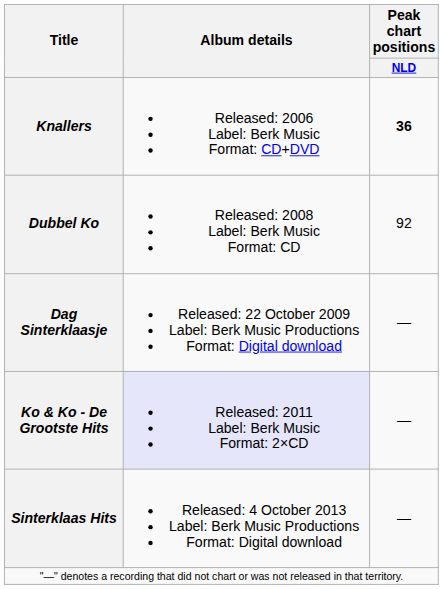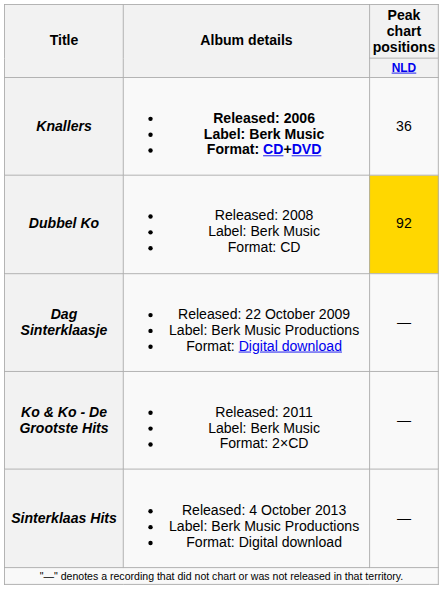(246, 134) normal -> (246, 134) bold
(404, 126) bold -> (404, 126) normal
(404, 224) no background -> (404, 224) gold background
(246, 428) lavender background -> (246, 428) no background
